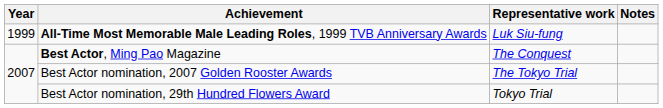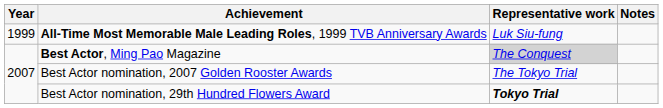(532, 53) no background -> (532, 53) lightgrey background
(522, 93) normal -> (525, 93) bold
